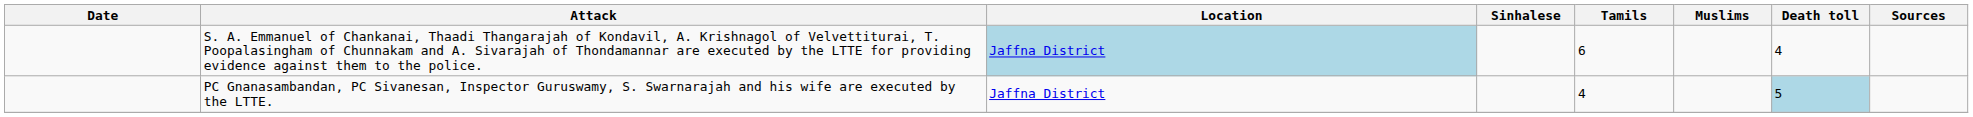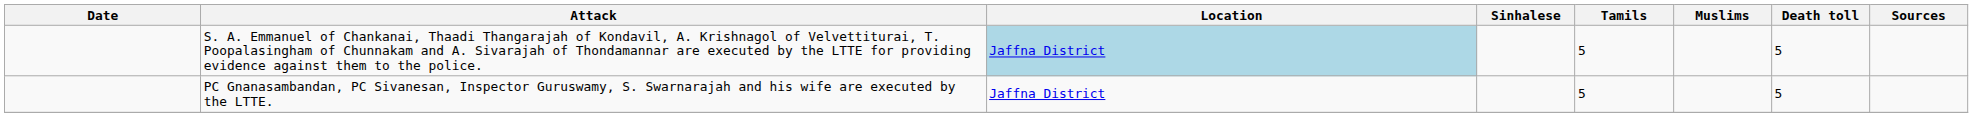(1582, 51) 6 -> (1582, 51) 5
(1778, 51) 4 -> (1778, 51) 5
(1582, 94) 4 -> (1582, 94) 5
(1778, 94) lightblue background -> (1778, 94) no background
